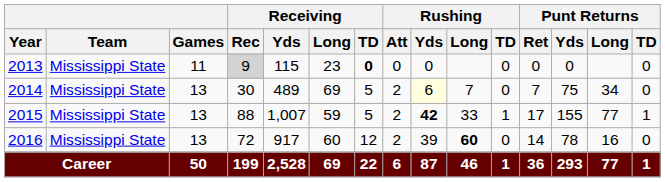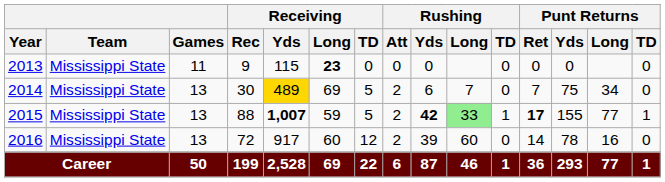(246, 66) lightgrey background -> (246, 66) no background
(332, 66) normal -> (332, 66) bold
(368, 66) bold -> (368, 66) normal
(286, 90) no background -> (286, 90) gold background
(429, 90) lightyellow background -> (429, 90) no background
(286, 115) normal -> (286, 115) bold
(469, 115) no background -> (469, 115) lightgreen background
(536, 115) normal -> (536, 115) bold
(469, 139) bold -> (469, 139) normal
